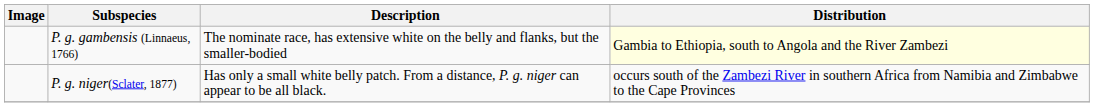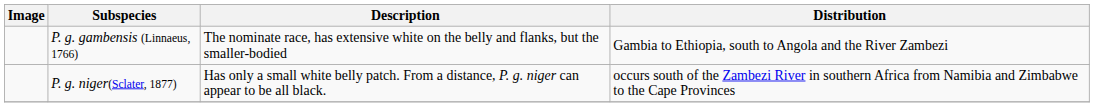(781, 45) lightyellow background -> (781, 45) no background
